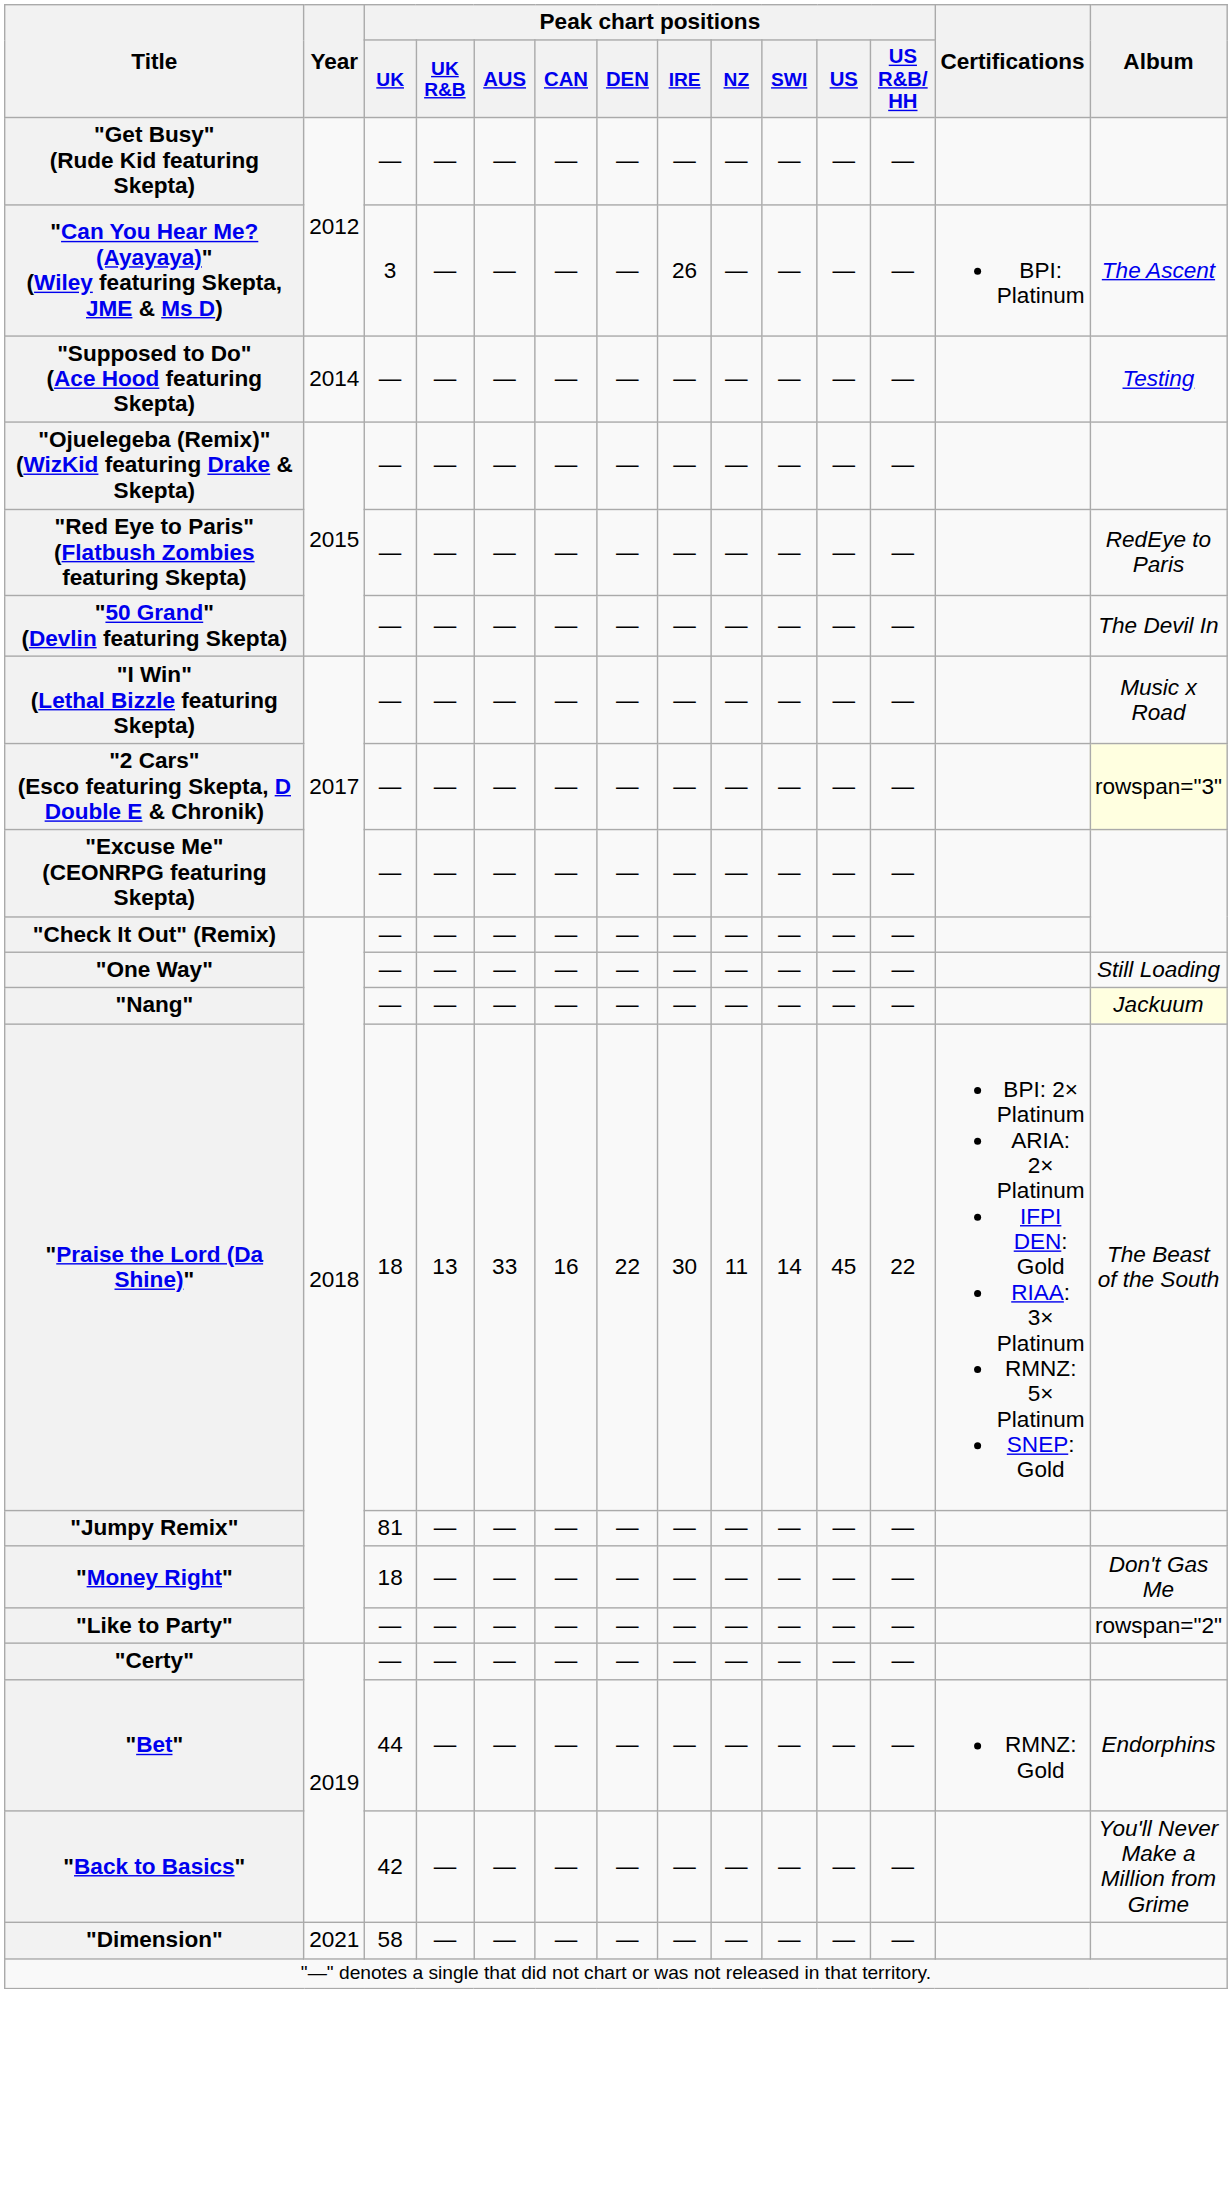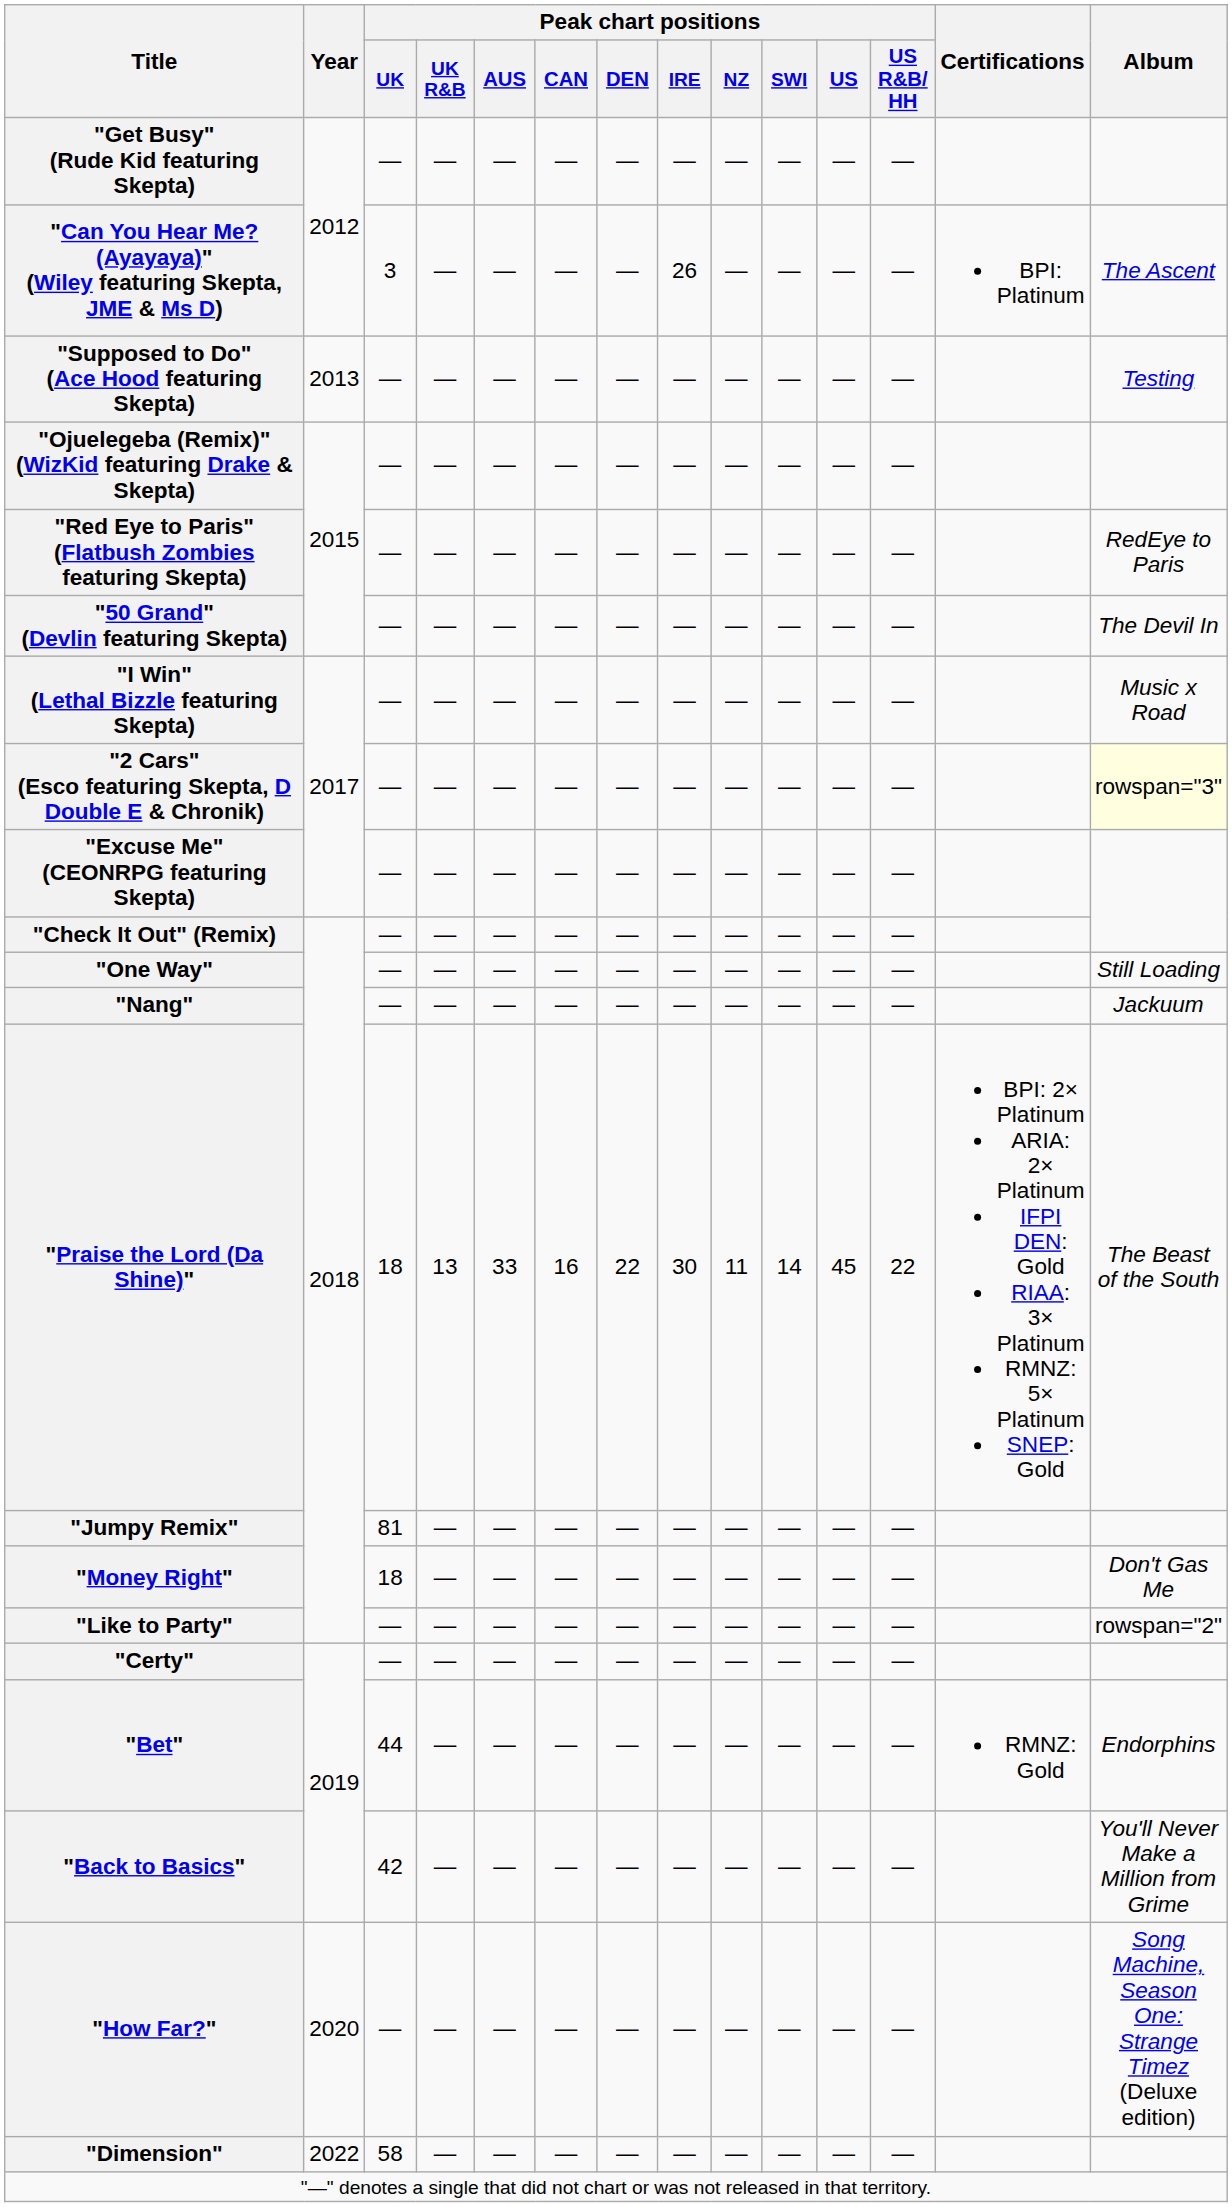(334, 378) 2014 -> (334, 378) 2013
(1158, 1005) lightyellow background -> (1158, 1005) no background
+ row: (154, 2029)
(334, 1940) 2021 -> (334, 2153) 2022
